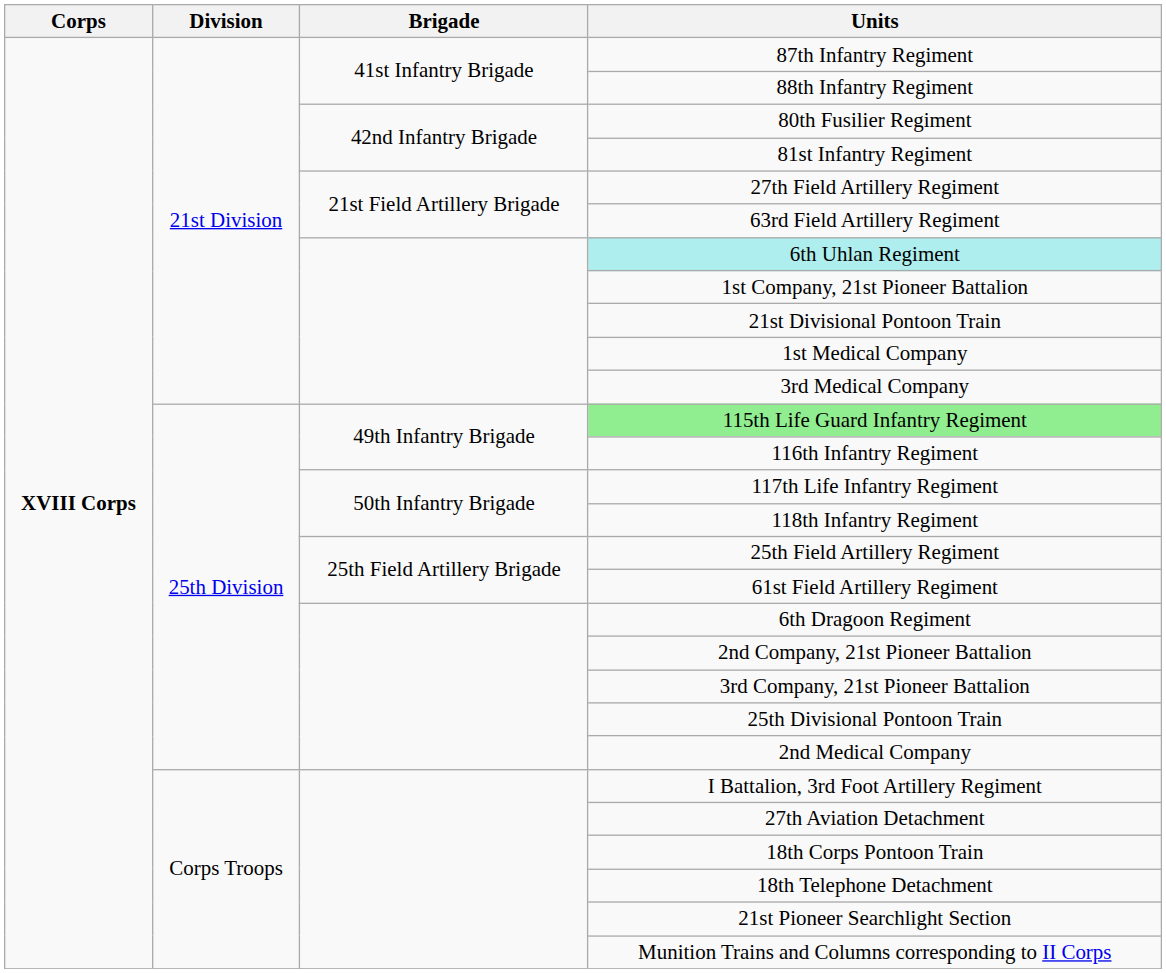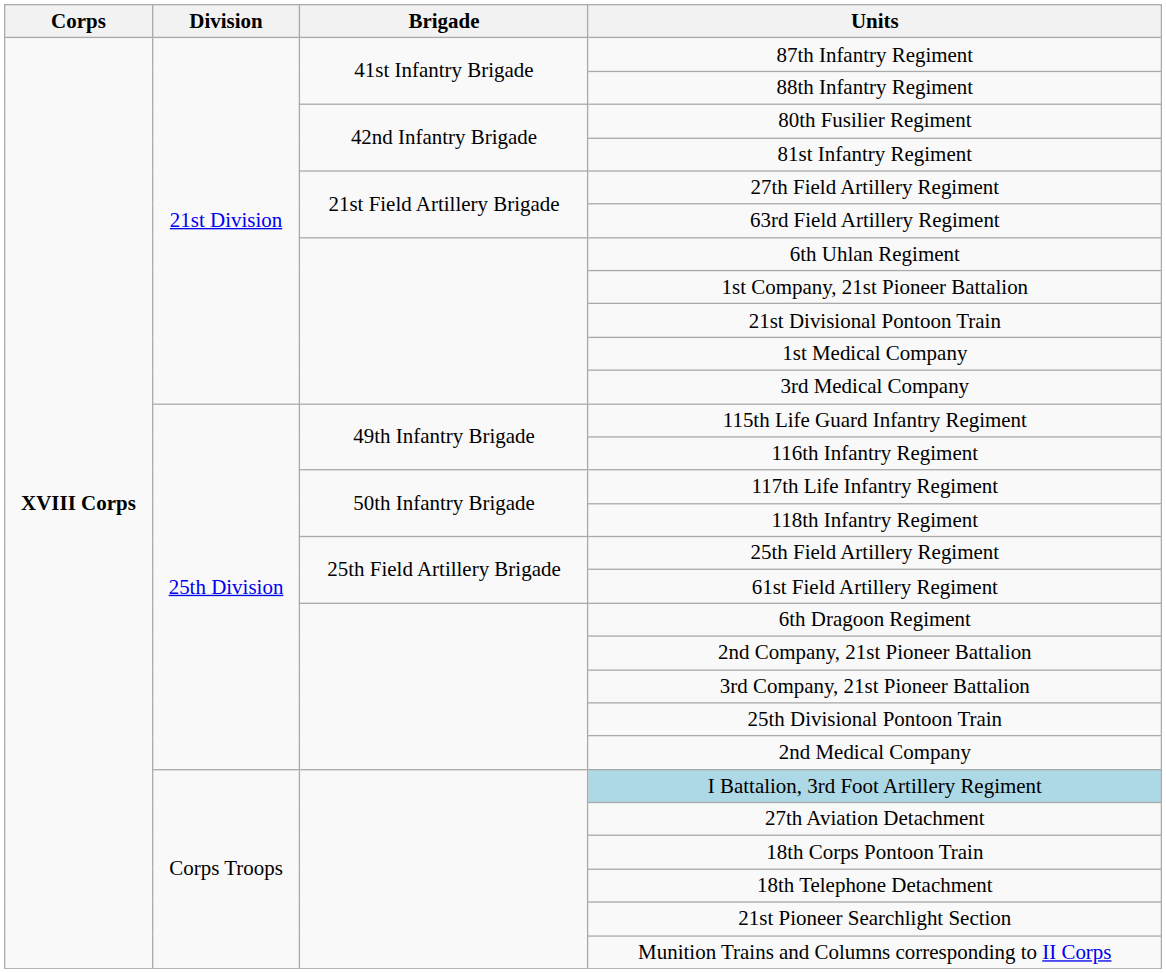(875, 253) paleturquoise background -> (875, 253) no background
(875, 420) lightgreen background -> (875, 420) no background
(875, 785) no background -> (875, 785) lightblue background
